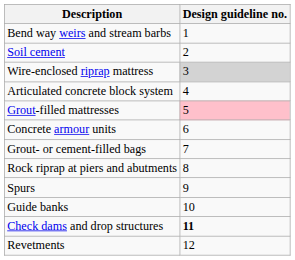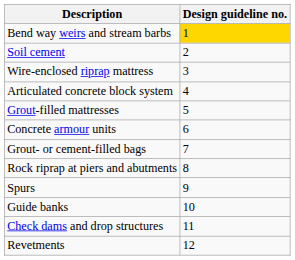(186, 33) no background -> (186, 33) gold background
(186, 71) lightgrey background -> (186, 71) no background
(186, 110) pink background -> (186, 110) no background
(188, 226) bold -> (189, 226) normal
